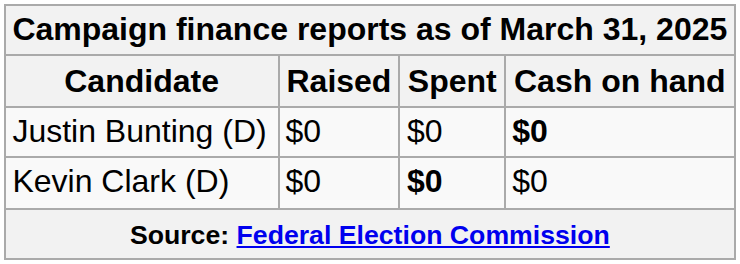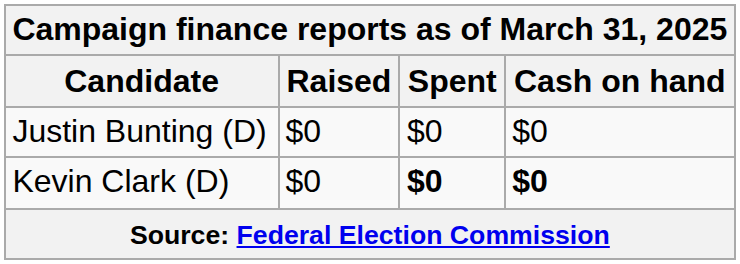(530, 131) bold -> (530, 131) normal
(530, 182) normal -> (530, 182) bold
